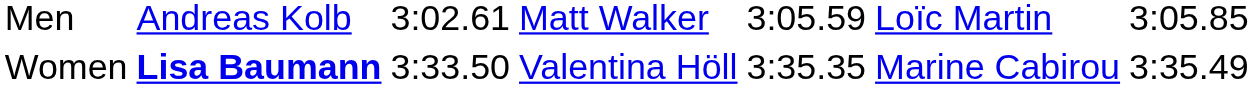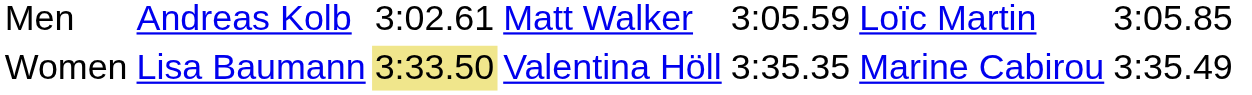(259, 67) bold -> (251, 67) normal
(450, 67) no background -> (434, 67) khaki background
